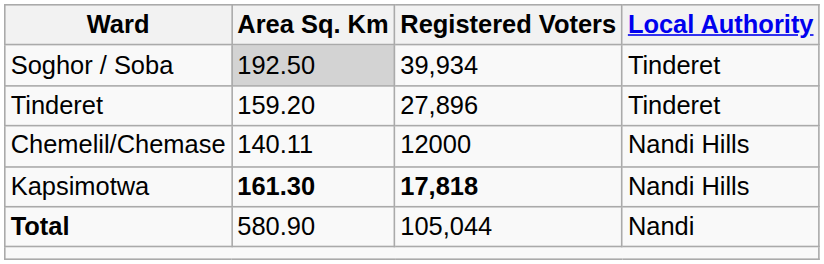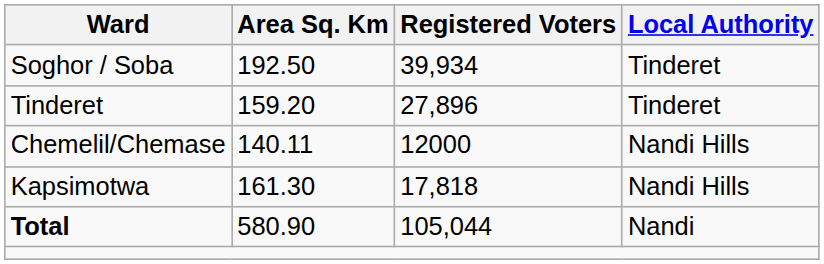(276, 65) lightgrey background -> (276, 65) no background
(276, 186) bold -> (276, 186) normal
(439, 186) bold -> (439, 186) normal
